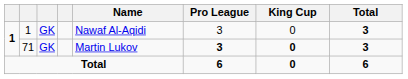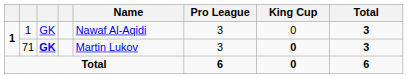(47, 47) normal -> (47, 47) bold
(220, 47) bold -> (220, 47) normal
